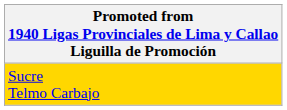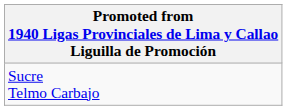(54, 84) gold background -> (54, 84) no background
